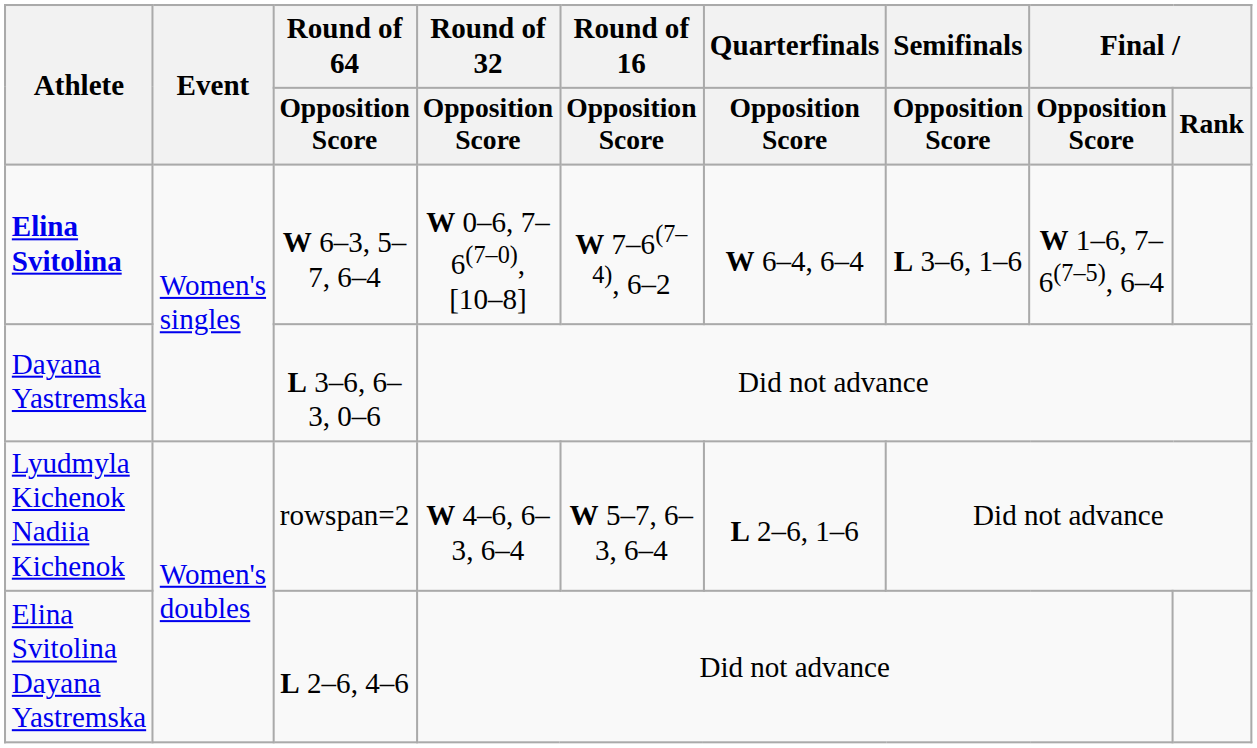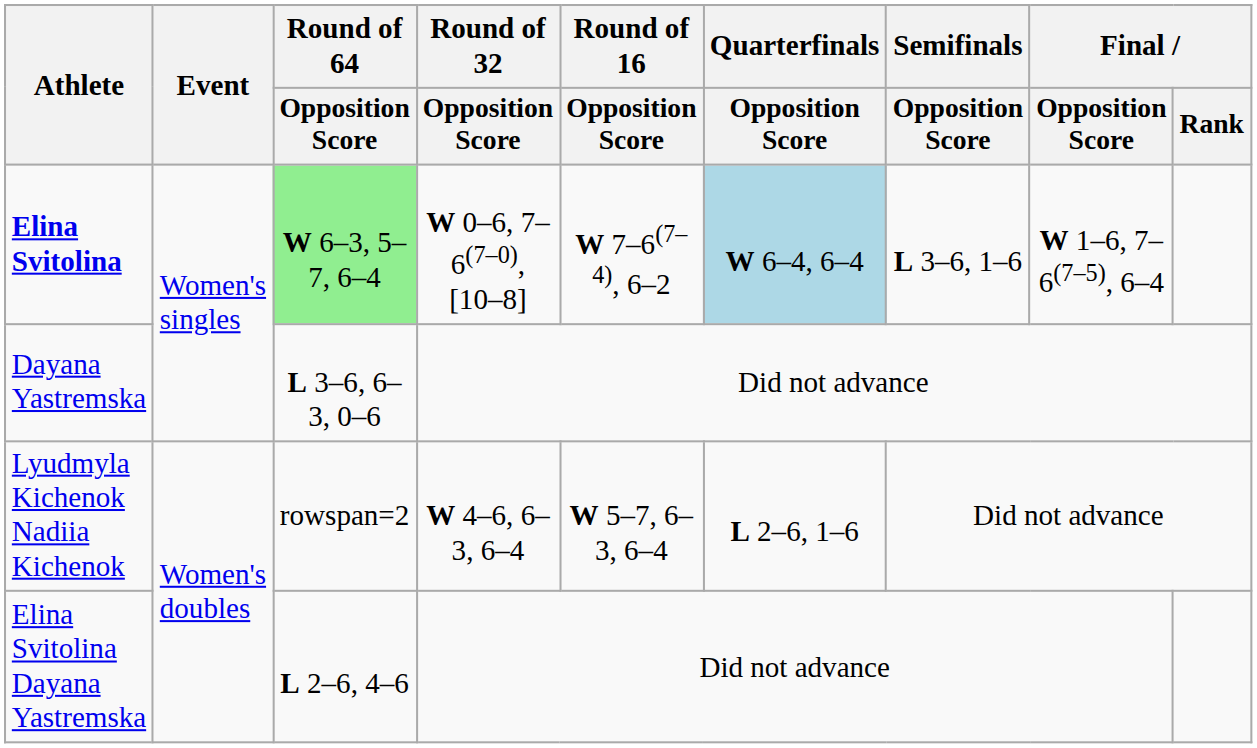(345, 261) no background -> (345, 261) lightgreen background
(795, 261) no background -> (795, 261) lightblue background
